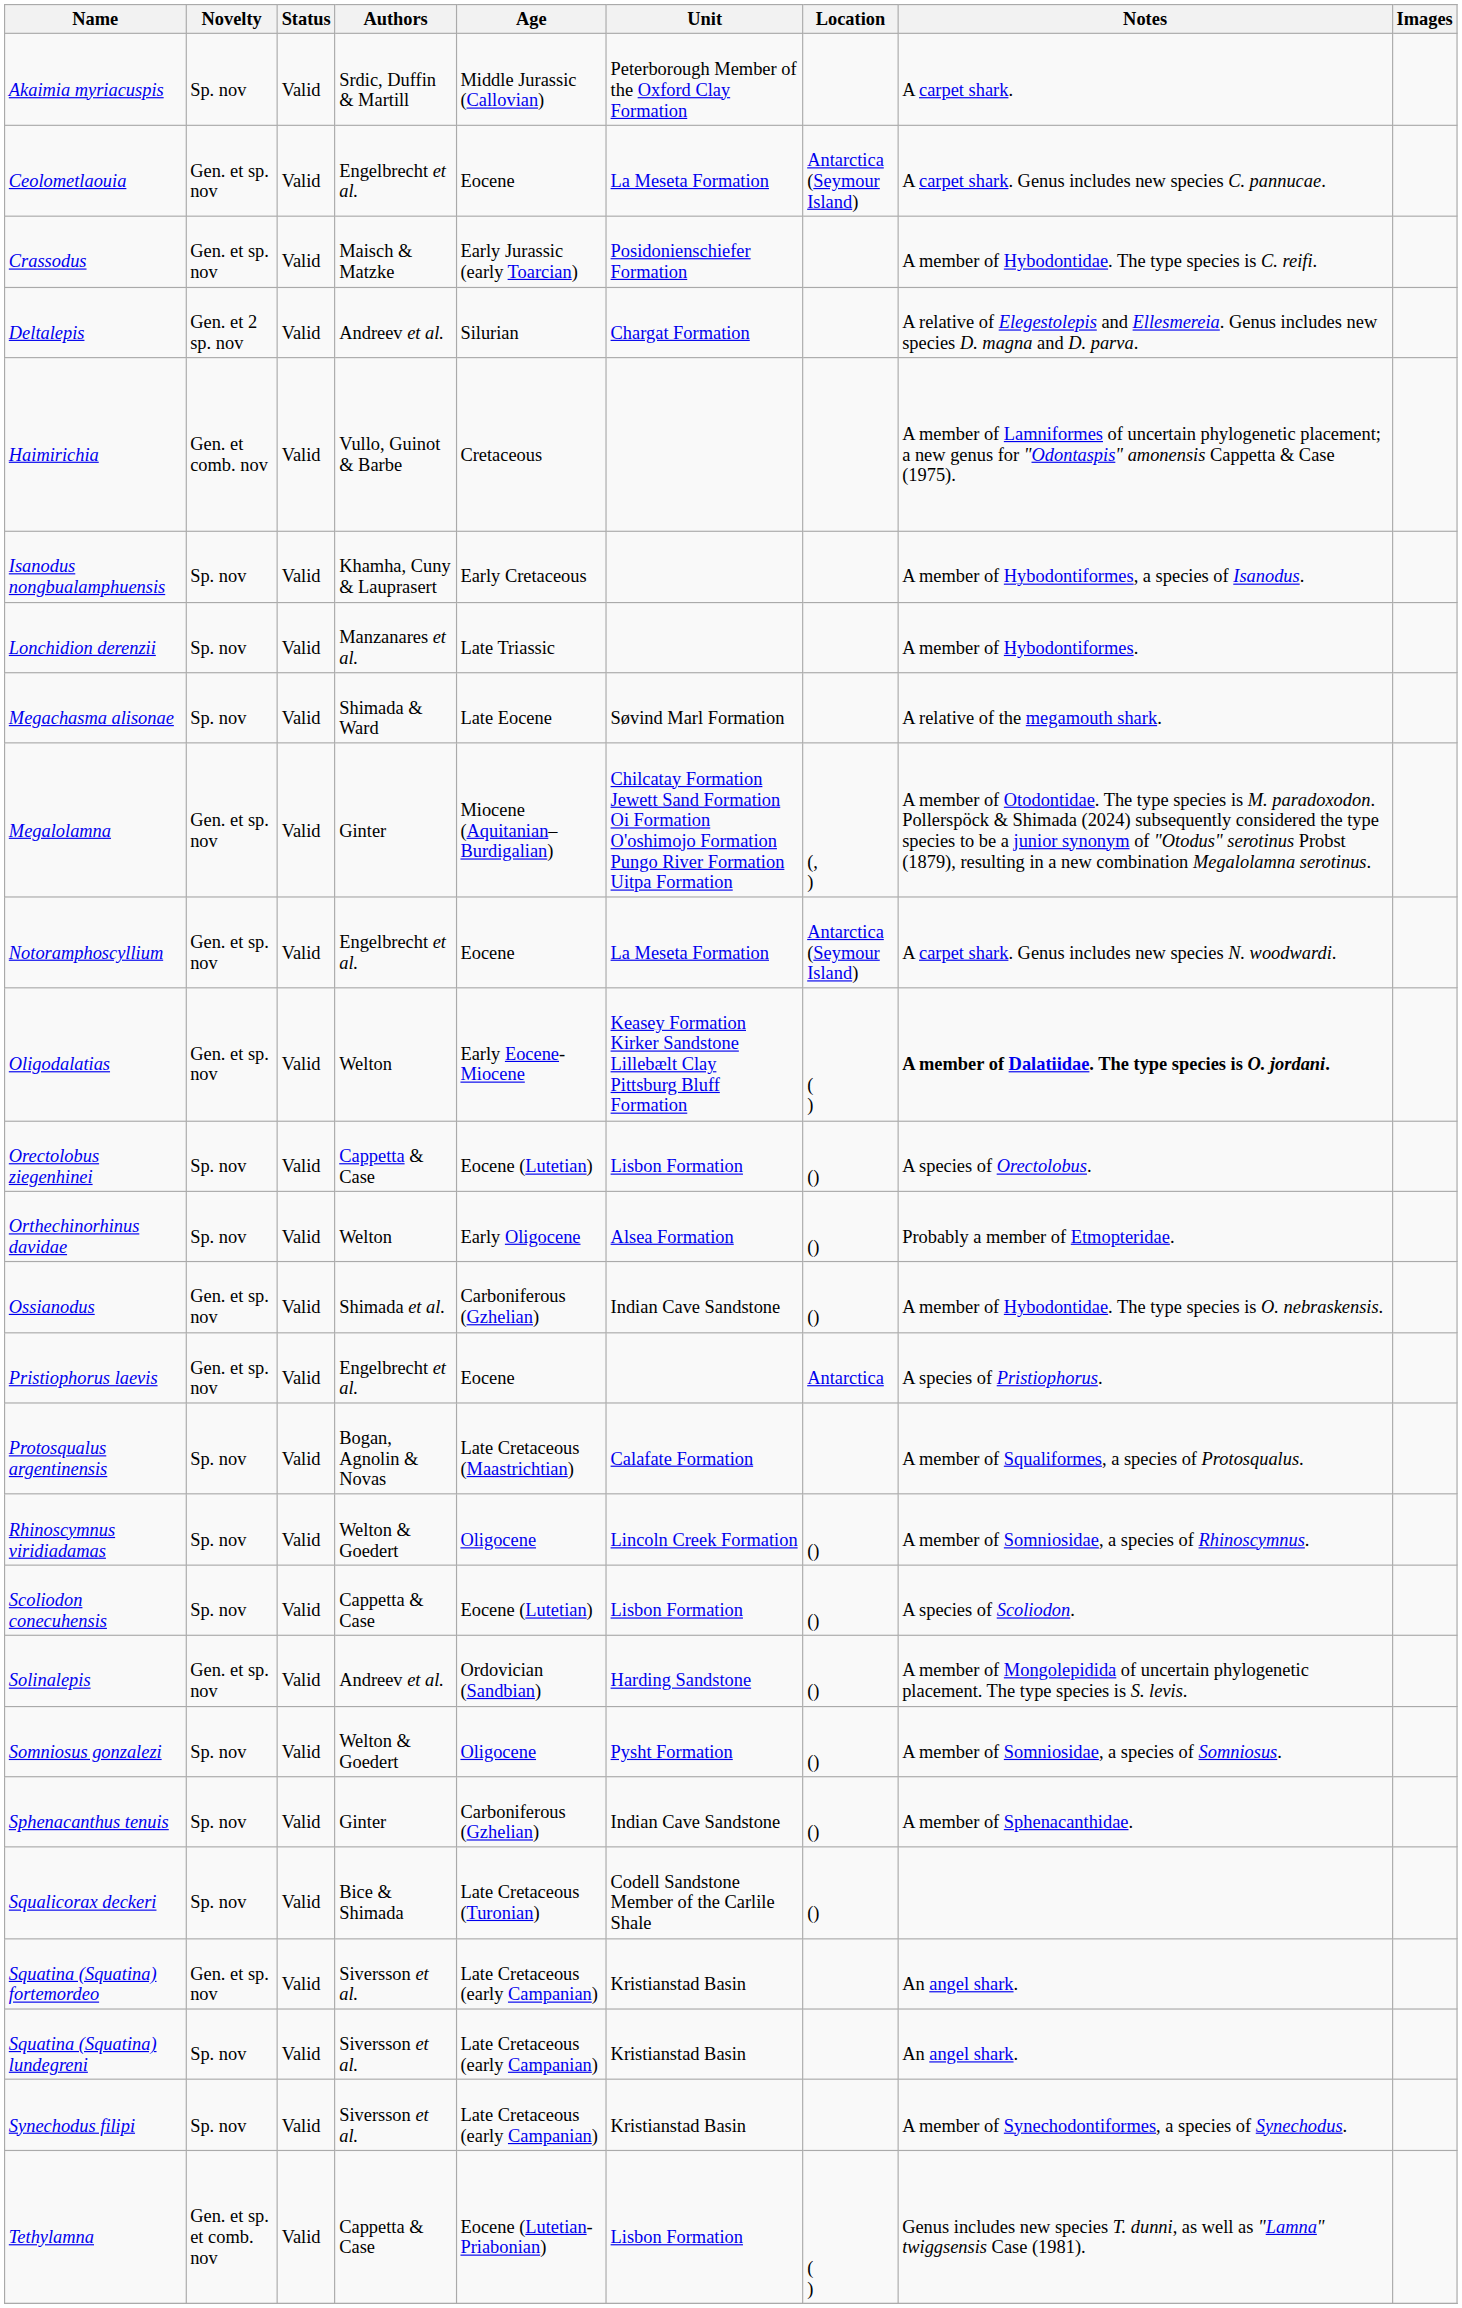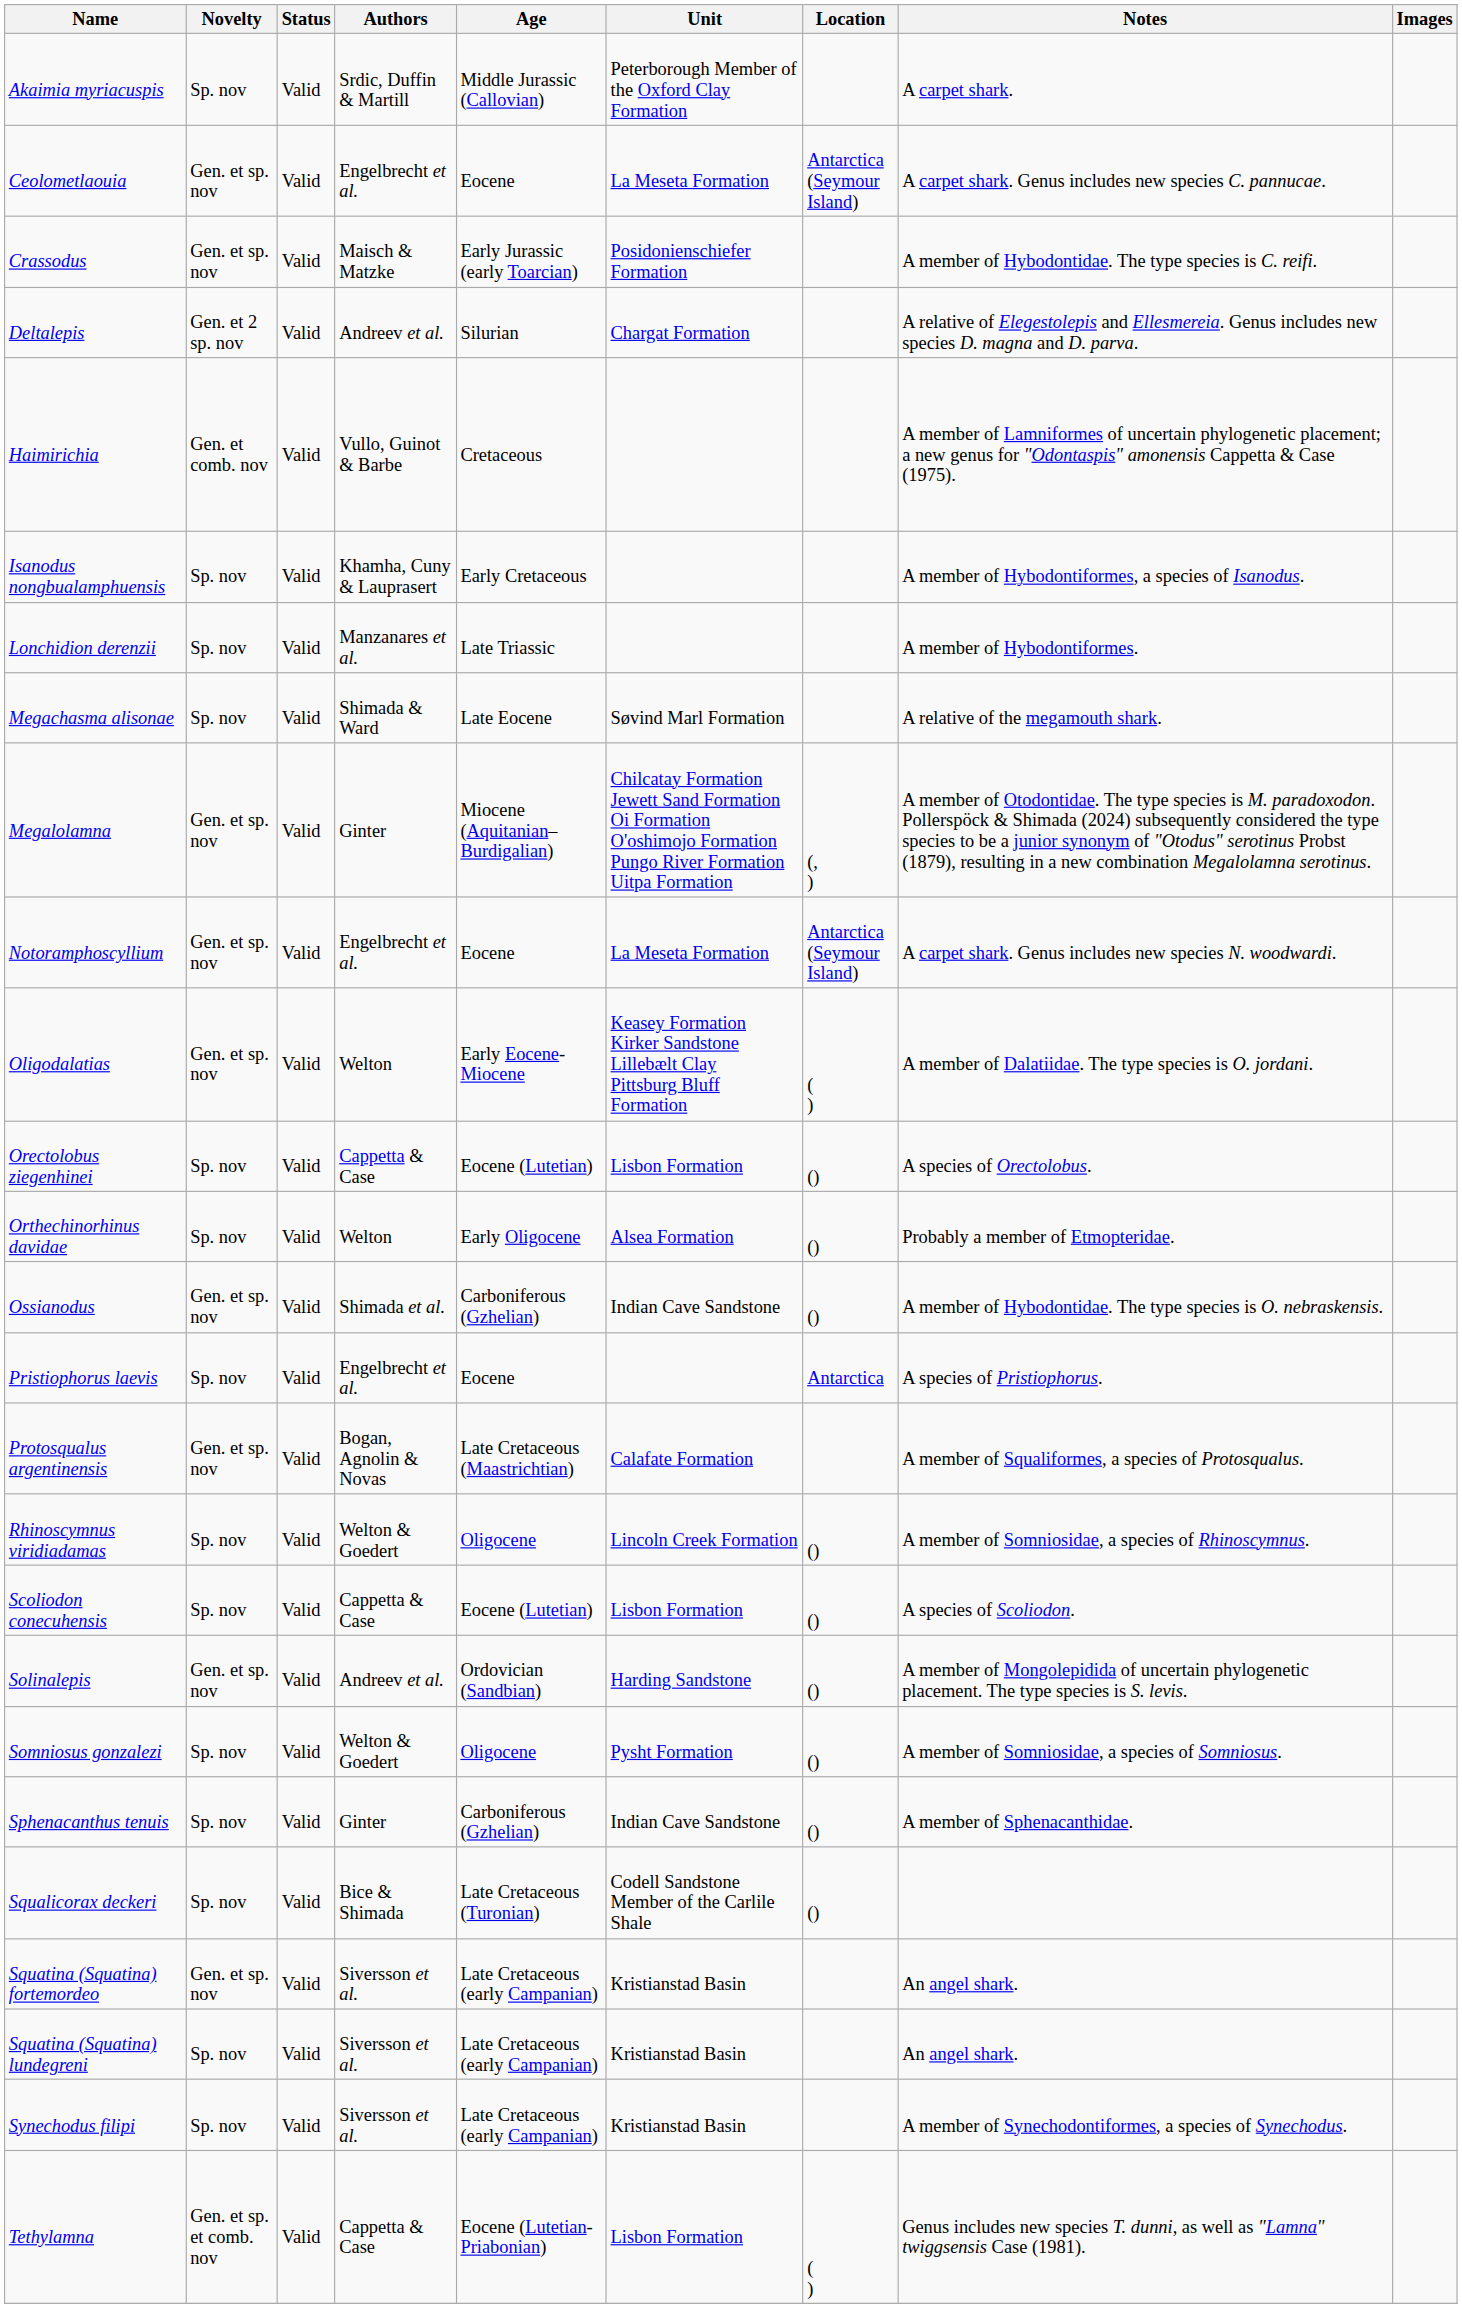(1116, 1064) bold -> (1108, 1064) normal
(230, 1377) Gen. et sp. nov -> (218, 1377) Sp. nov
(218, 1458) Sp. nov -> (230, 1458) Gen. et sp. nov
